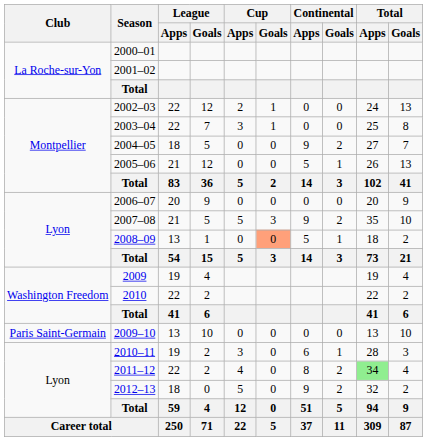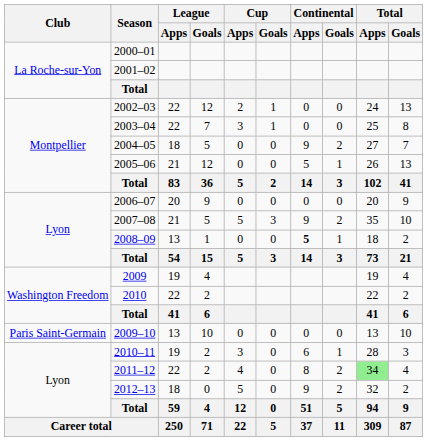(273, 239) lightsalmon background -> (273, 239) no background
(306, 239) normal -> (306, 239) bold
